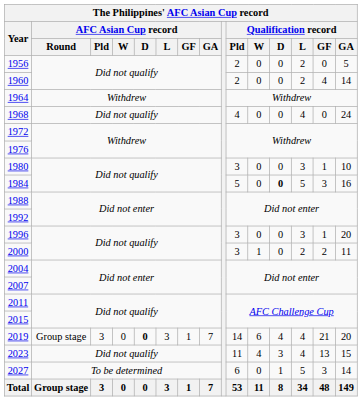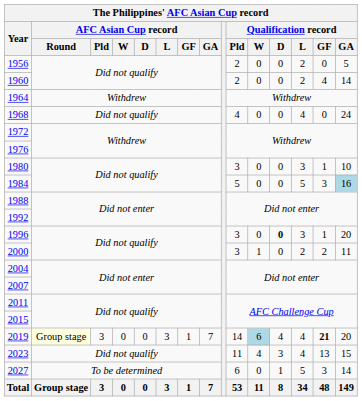(281, 183) bold -> (281, 183) normal
(346, 183) no background -> (346, 183) lightblue background
(281, 234) normal -> (281, 234) bold
(61, 337) no background -> (61, 337) lightyellow background
(145, 337) bold -> (145, 337) normal
(259, 337) no background -> (259, 337) lightblue background
(324, 337) normal -> (324, 337) bold
